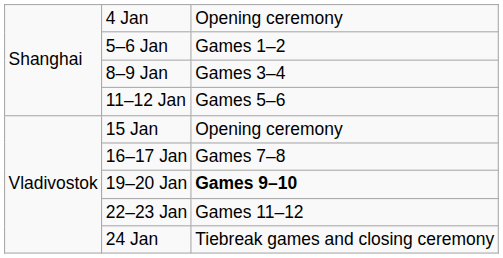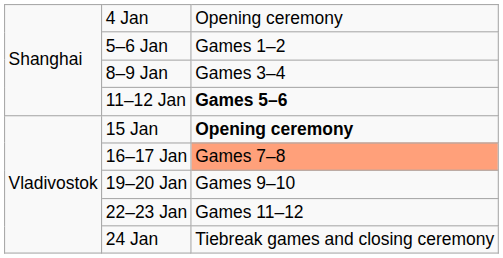(240, 101) normal -> (241, 101) bold
(269, 128) normal -> (274, 128) bold
(240, 156) no background -> (240, 156) lightsalmon background
(246, 184) bold -> (245, 184) normal
